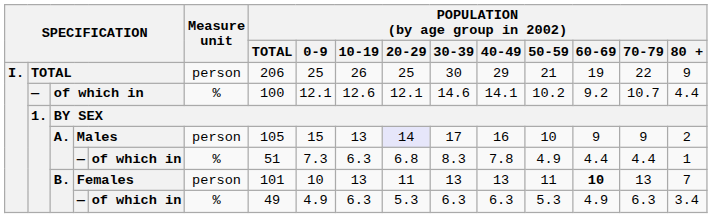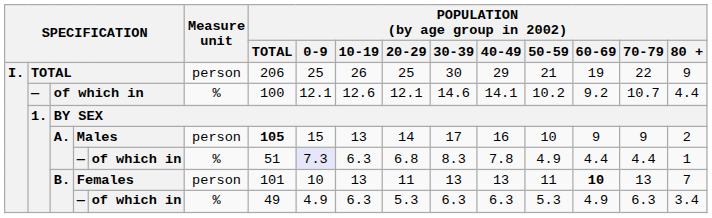(272, 137) normal -> (272, 137) bold
(406, 137) lavender background -> (406, 137) no background
(315, 159) no background -> (315, 159) lavender background
